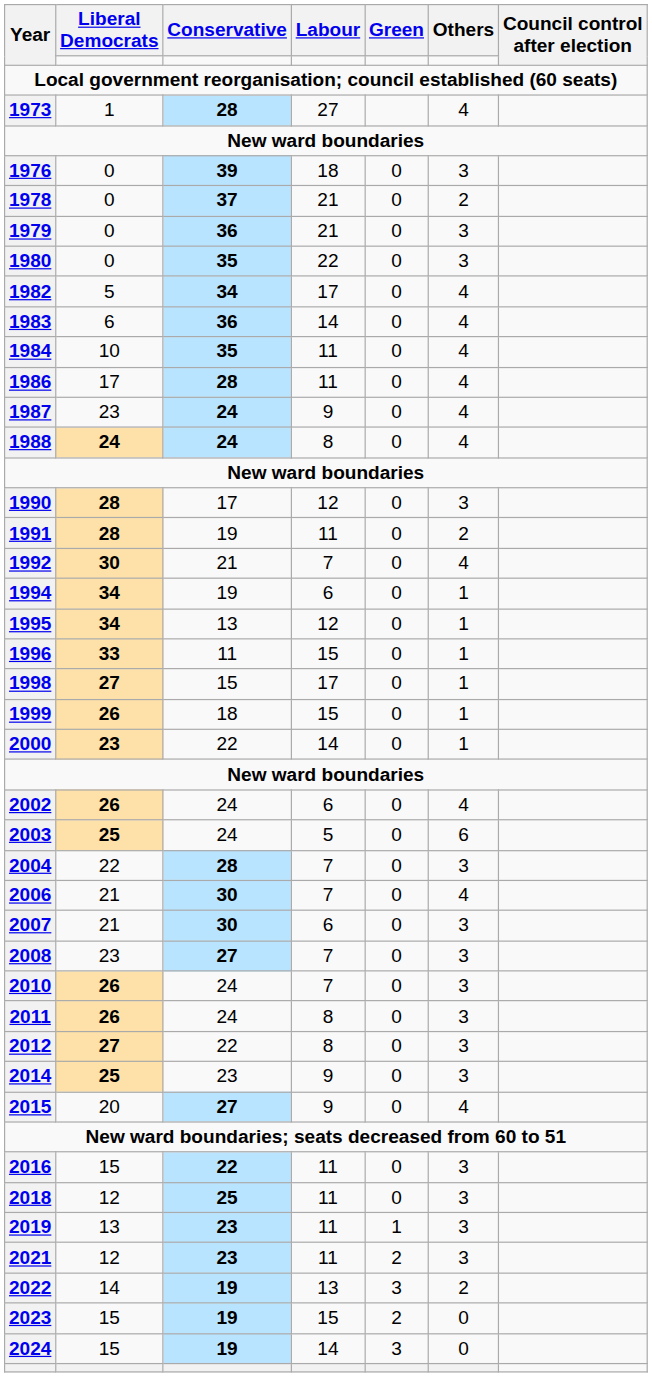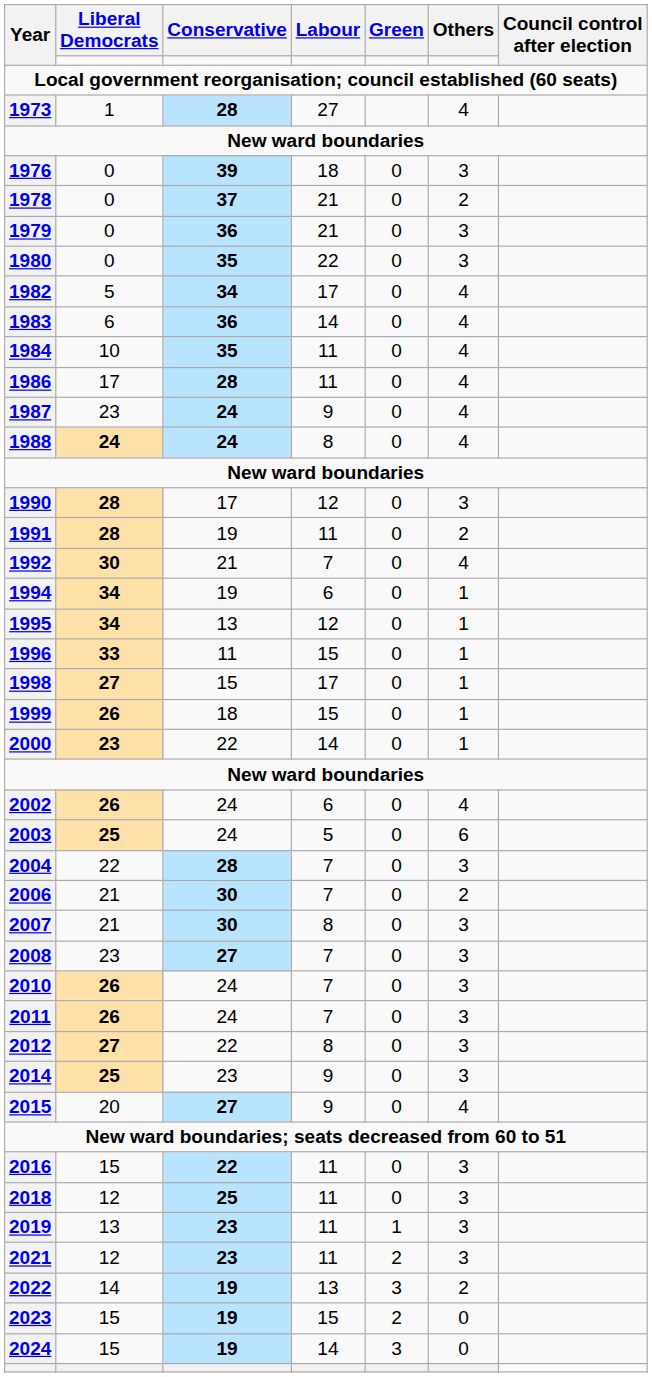(463, 895) 4 -> (463, 895) 2
(328, 925) 6 -> (328, 925) 8
(328, 1016) 8 -> (328, 1016) 7
